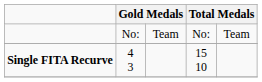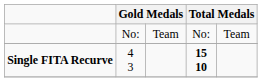(201, 60) normal -> (201, 60) bold
